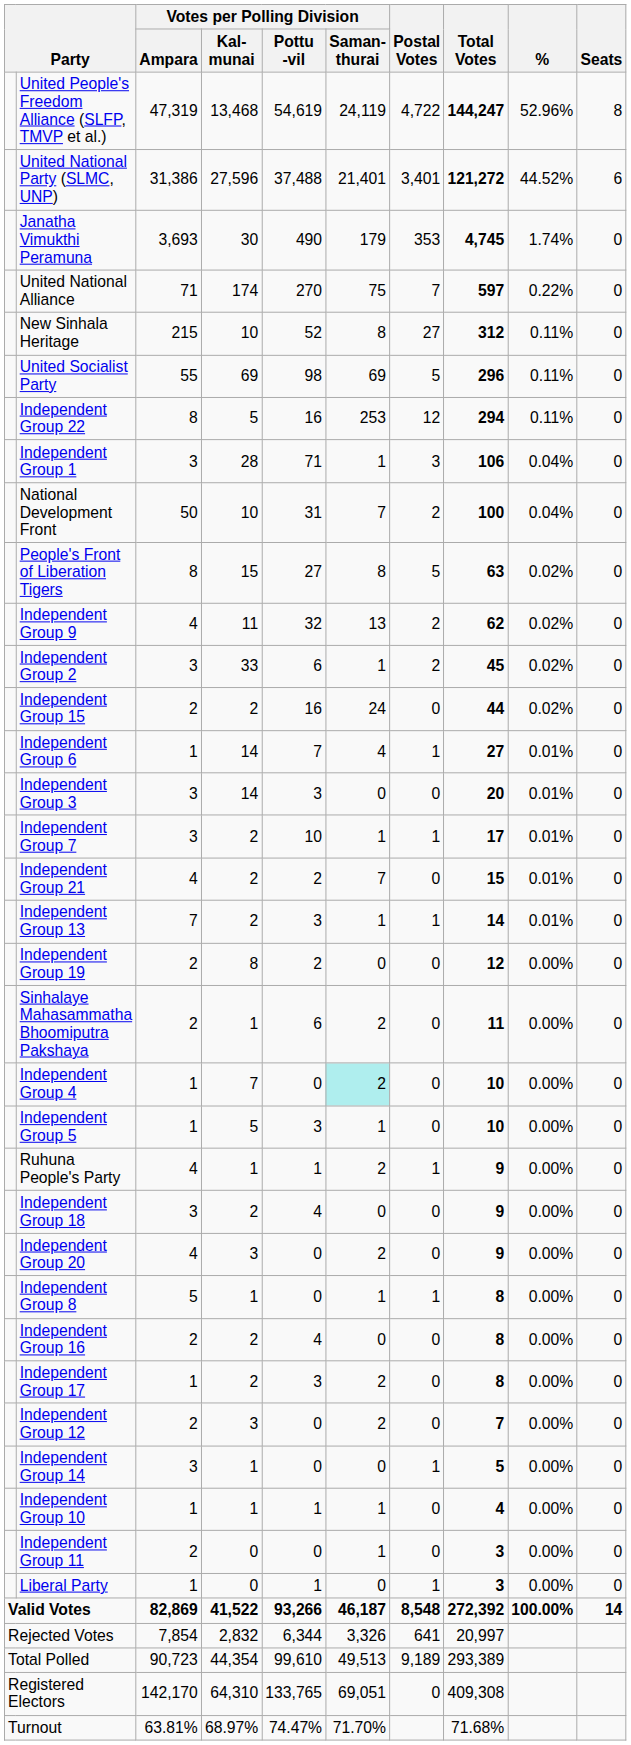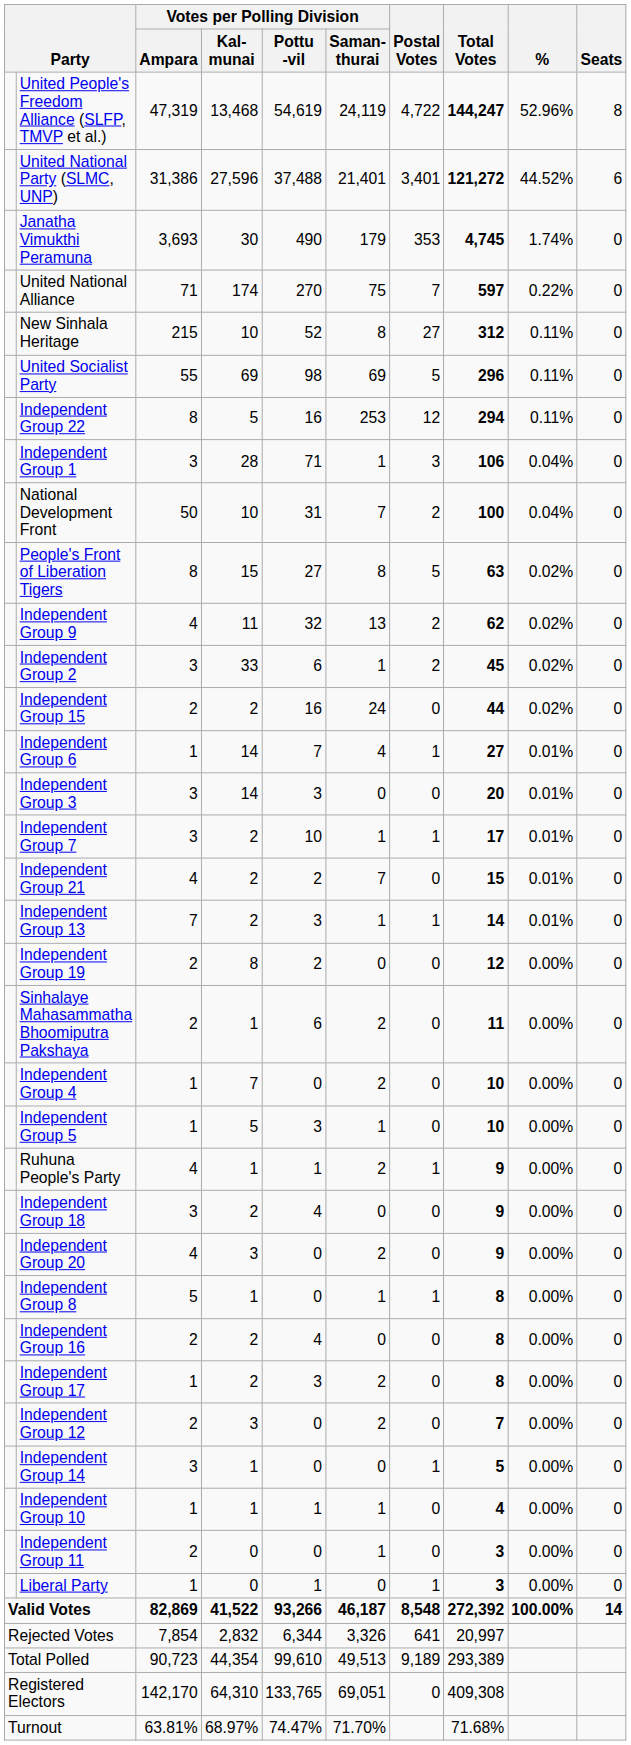(382, 1084) paleturquoise background -> (382, 1084) no background
